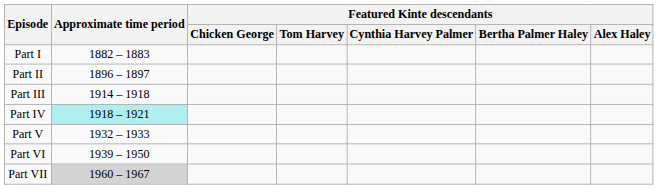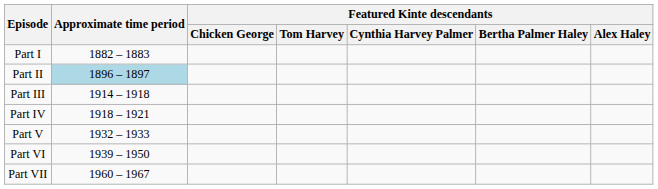(119, 74) no background -> (119, 74) lightblue background
(119, 114) paleturquoise background -> (119, 114) no background
(119, 174) lightgrey background -> (119, 174) no background
